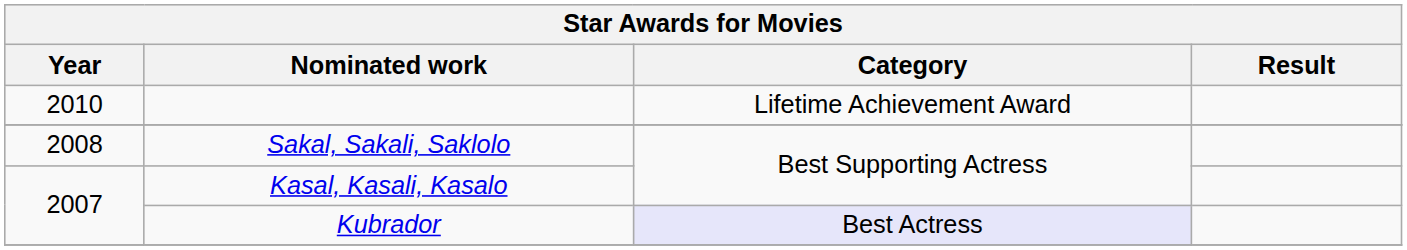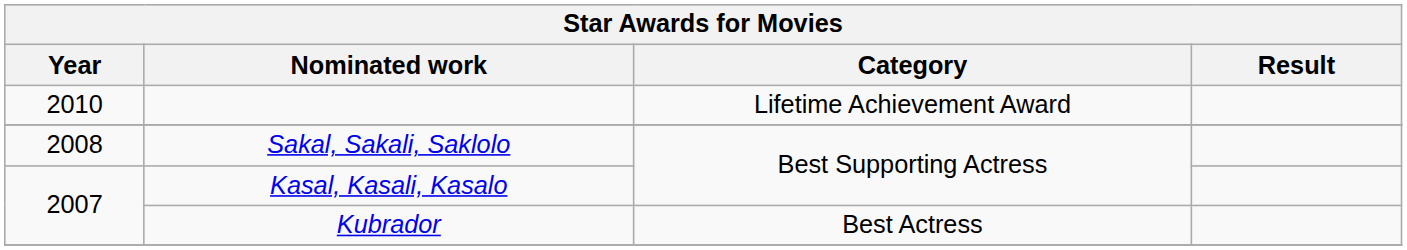(912, 225) lavender background -> (912, 225) no background
